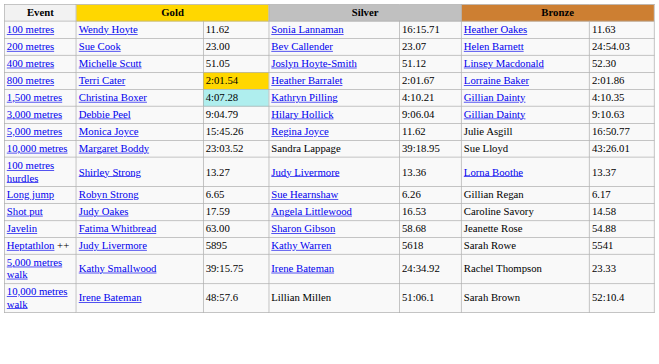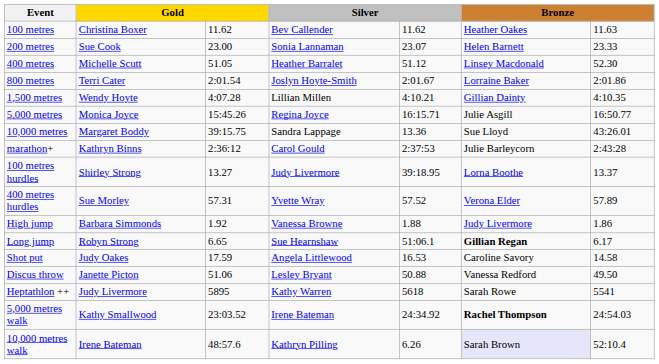(108, 30) Wendy Hoyte -> (113, 30) Christina Boxer
(307, 30) Sonia Lannaman -> (302, 30) Bev Callender
(421, 30) 16:15.71 -> (414, 30) 11.62
(302, 47) Bev Callender -> (307, 47) Sonia Lannaman
(611, 47) 24:54.03 -> (605, 47) 23.33
(314, 64) Joslyn Hoyte-Smith -> (307, 64) Heather Barralet
(222, 81) gold background -> (224, 81) no background
(307, 81) Heather Barralet -> (314, 81) Joslyn Hoyte-Smith
(113, 98) Christina Boxer -> (108, 98) Wendy Hoyte
(222, 98) paleturquoise background -> (224, 98) no background
(304, 98) Kathryn Pilling -> (301, 98) Lillian Millen
- row: (34, 115)
(414, 132) 11.62 -> (421, 115) 16:15.71
(225, 149) 23:03.52 -> (227, 132) 39:15.75
(421, 149) 39:18.95 -> (414, 132) 13.36
+ row: (30, 149)
(414, 172) 13.36 -> (421, 172) 39:18.95
+ row: (30, 201)
+ row: (30, 224)
(411, 195) 6.26 -> (418, 241) 51:06.1
(494, 195) normal -> (496, 241) bold
+ row: (35, 275)
- row: (22, 229)
(225, 269) 39:15.75 -> (227, 315) 23:03.52
(503, 269) normal -> (505, 315) bold
(604, 269) 23.33 -> (612, 315) 24:54.03
(301, 298) Lillian Millen -> (304, 344) Kathryn Pilling
(418, 298) 51:06.1 -> (411, 344) 6.26
(492, 298) no background -> (492, 344) lavender background
